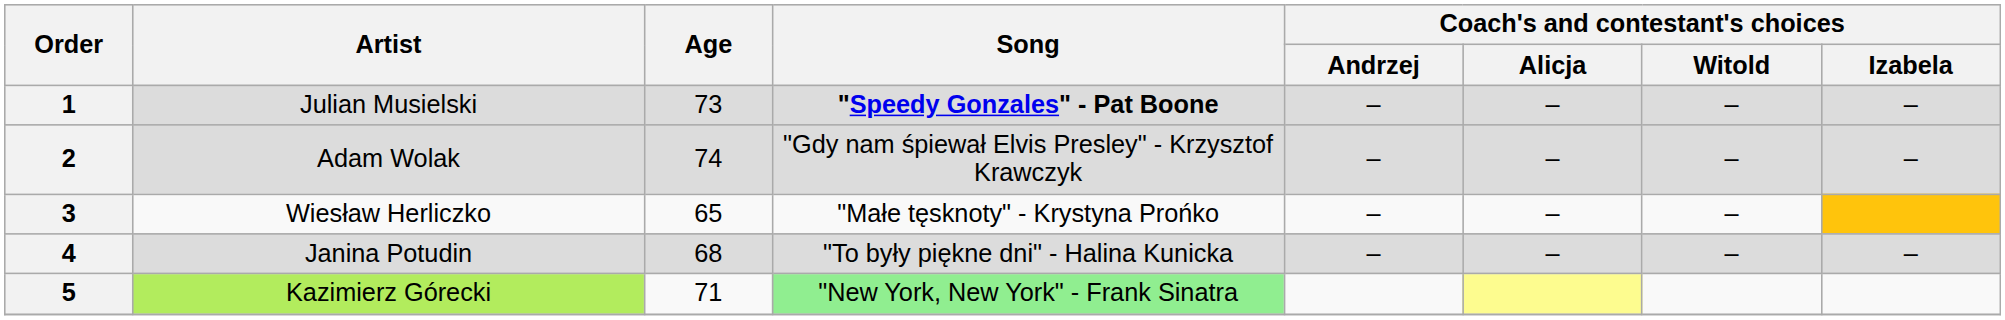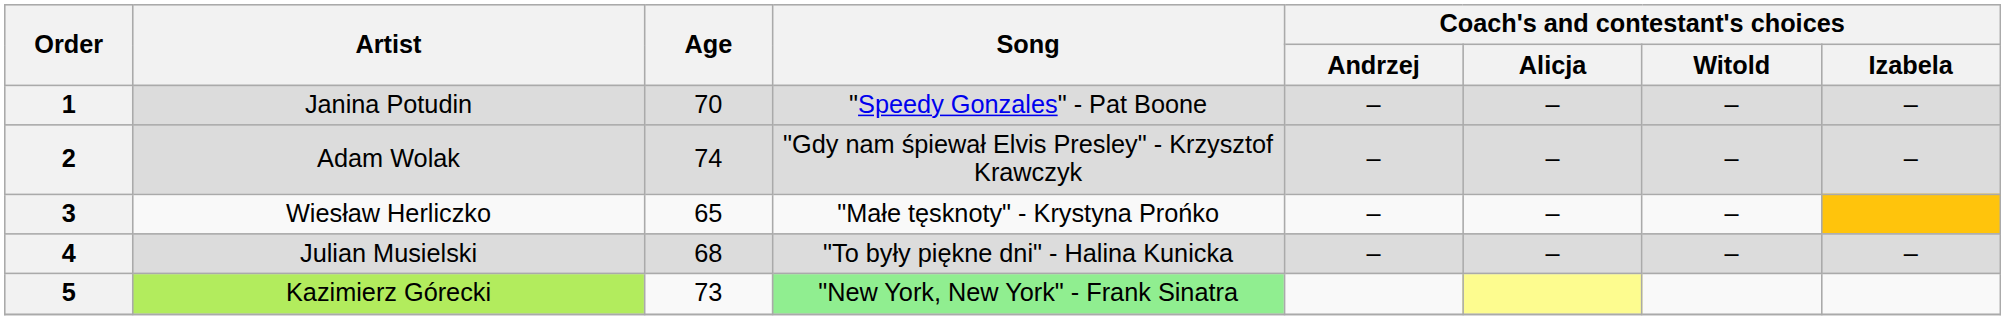(389, 104) Julian Musielski -> (389, 104) Janina Potudin
(708, 104) 73 -> (708, 104) 70
(1028, 104) bold -> (1028, 104) normal
(389, 253) Janina Potudin -> (389, 253) Julian Musielski
(708, 293) 71 -> (708, 293) 73
